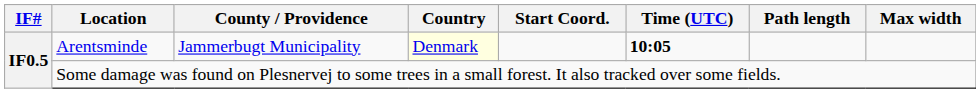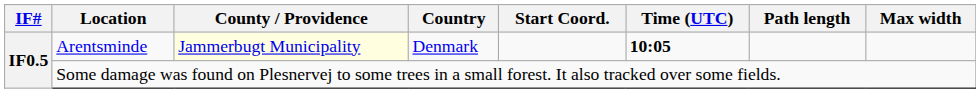(269, 46) no background -> (269, 46) lightyellow background
(445, 46) lightyellow background -> (445, 46) no background
